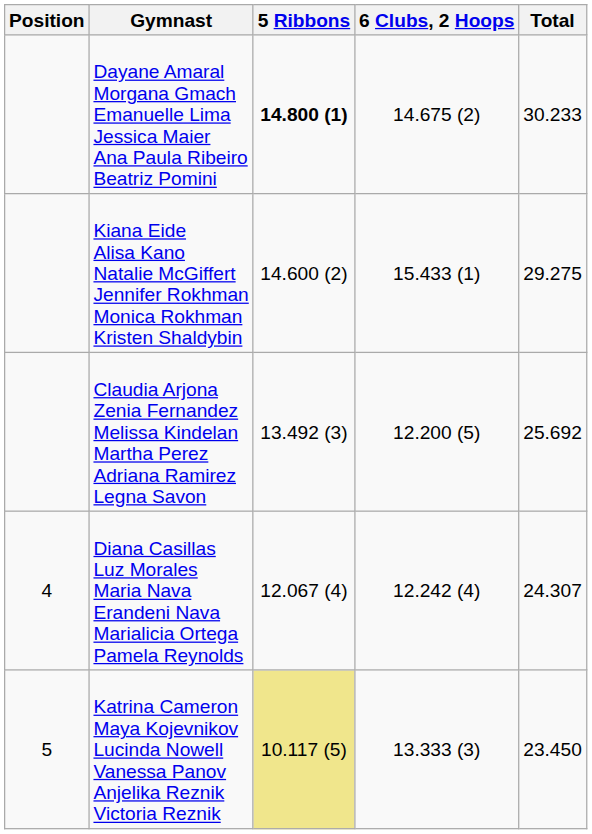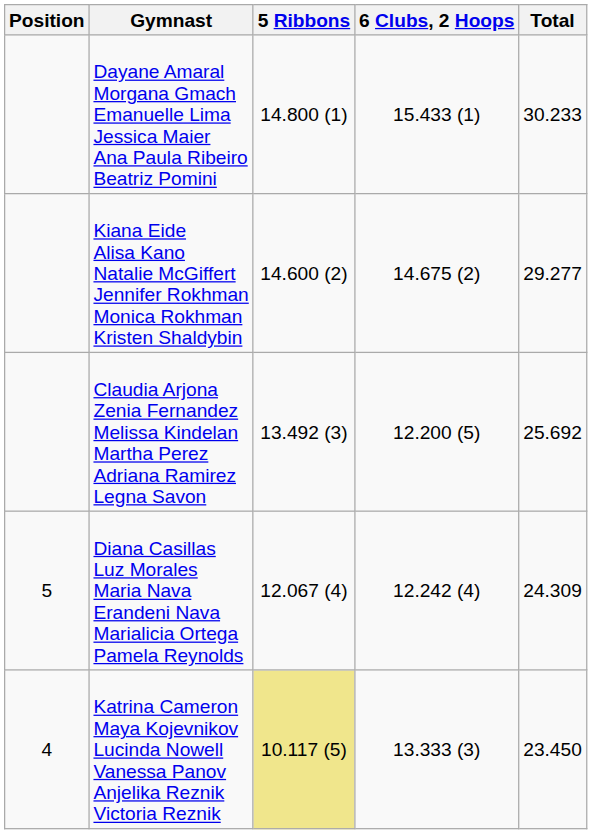(304, 115) bold -> (304, 115) normal
(437, 115) 14.675 (2) -> (437, 115) 15.433 (1)
(437, 273) 15.433 (1) -> (437, 273) 14.675 (2)
(553, 273) 29.275 -> (553, 273) 29.277
(47, 591) 4 -> (47, 591) 5
(553, 591) 24.307 -> (553, 591) 24.309
(47, 750) 5 -> (47, 750) 4
